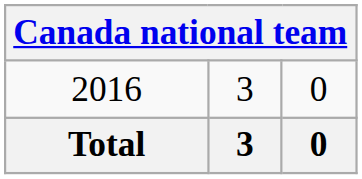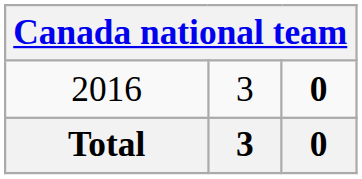(319, 88) normal -> (319, 88) bold
